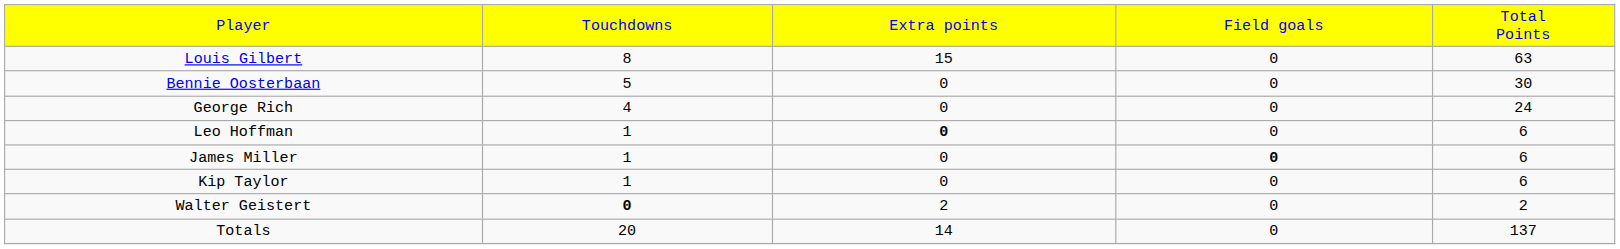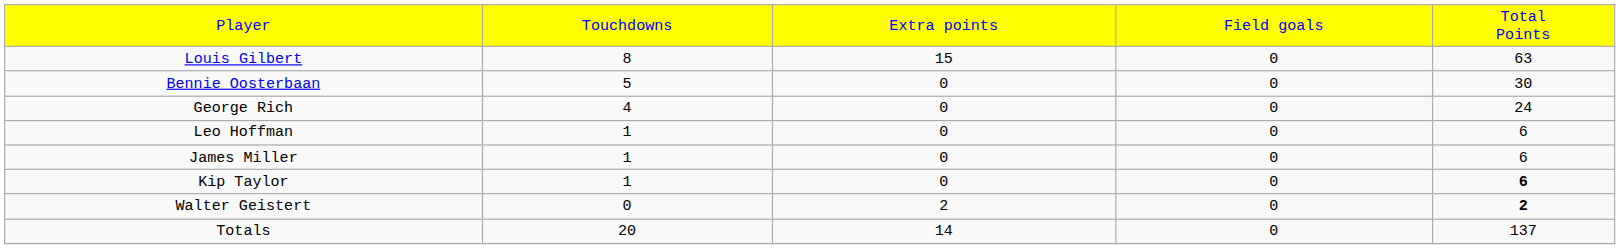(944, 133) bold -> (944, 133) normal
(1274, 157) bold -> (1274, 157) normal
(1523, 182) normal -> (1523, 182) bold
(627, 206) bold -> (627, 206) normal
(1523, 206) normal -> (1523, 206) bold
